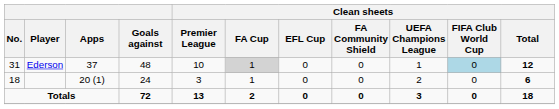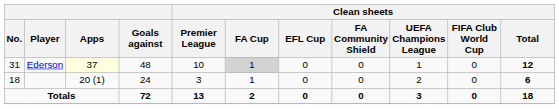(92, 65) no background -> (92, 65) lightyellow background
(474, 65) lightblue background -> (474, 65) no background
